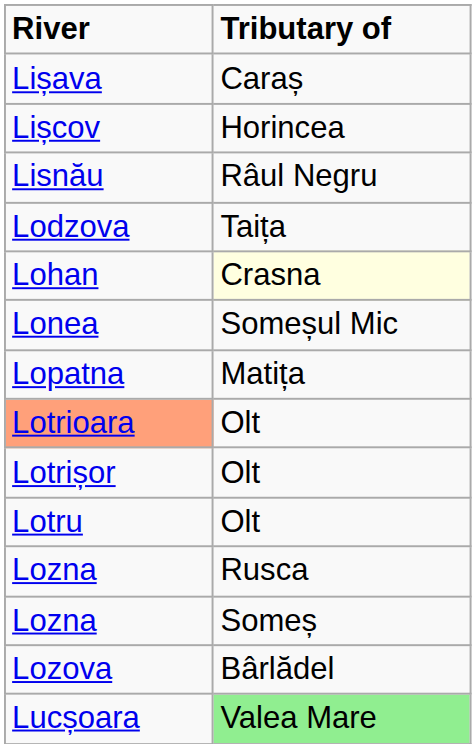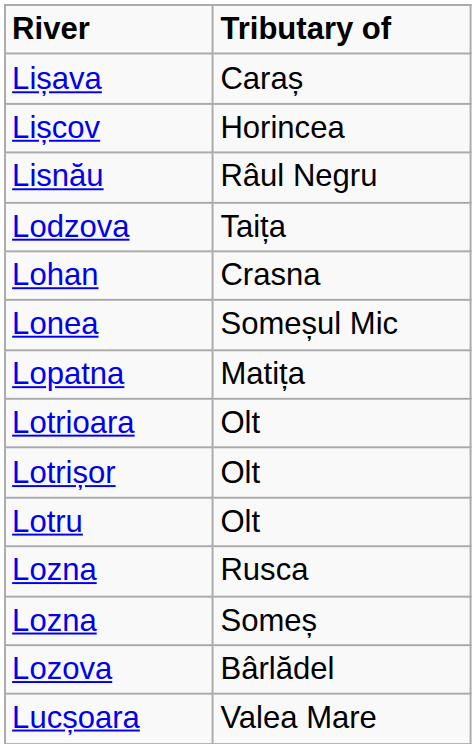(270, 275) lightyellow background -> (270, 275) no background
(73, 422) lightsalmon background -> (73, 422) no background
(299, 718) lightgreen background -> (299, 718) no background
